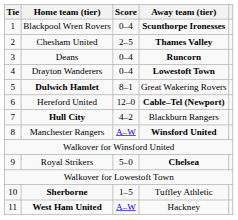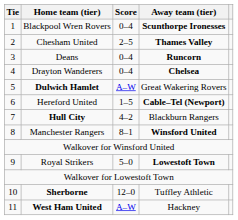(184, 71) Lowestoft Town -> (184, 71) Chelsea
(126, 86) 8–1 -> (126, 86) A–W
(126, 101) 12–0 -> (126, 101) 1–5
(126, 131) A–W -> (126, 131) 8–1
(184, 161) Chelsea -> (184, 161) Lowestoft Town
(126, 192) 1–5 -> (126, 192) 12–0
